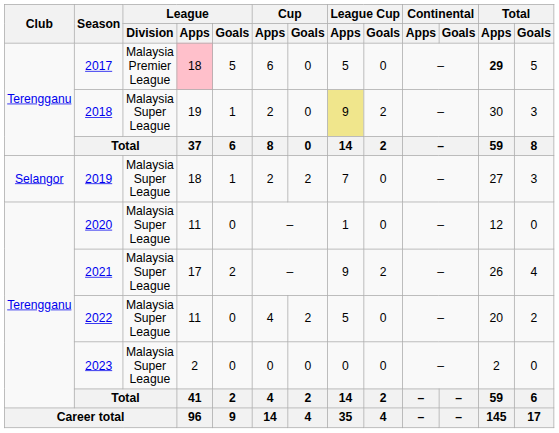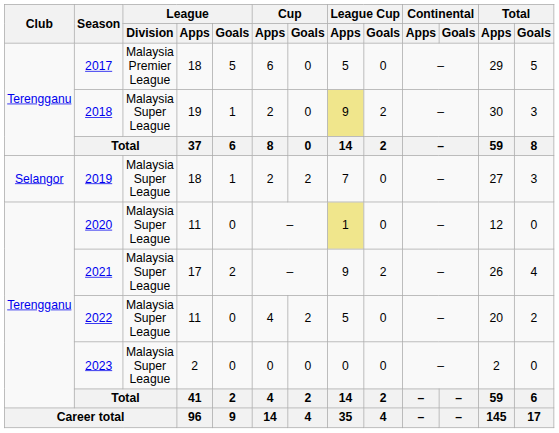(195, 66) pink background -> (195, 66) no background
(496, 66) bold -> (496, 66) normal
(345, 225) no background -> (345, 225) khaki background
